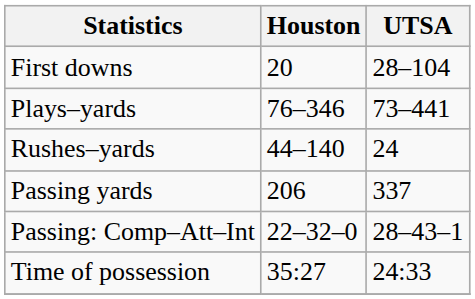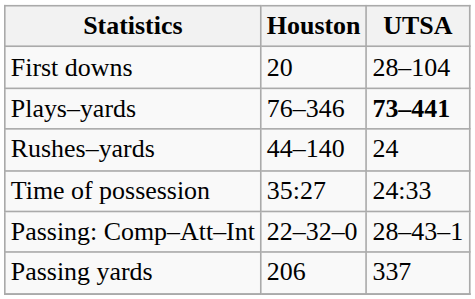(411, 108) normal -> (411, 108) bold
rows swapped: (82, 190) <-> (110, 272)
